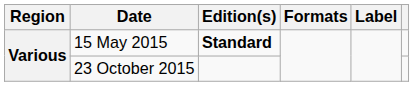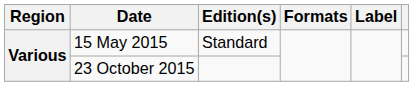(237, 42) bold -> (235, 42) normal
